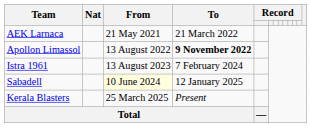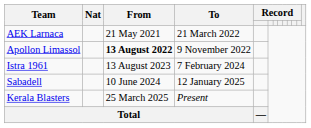(138, 49) normal -> (139, 49) bold
(213, 49) bold -> (214, 49) normal
(133, 82) lightyellow background -> (133, 82) no background
